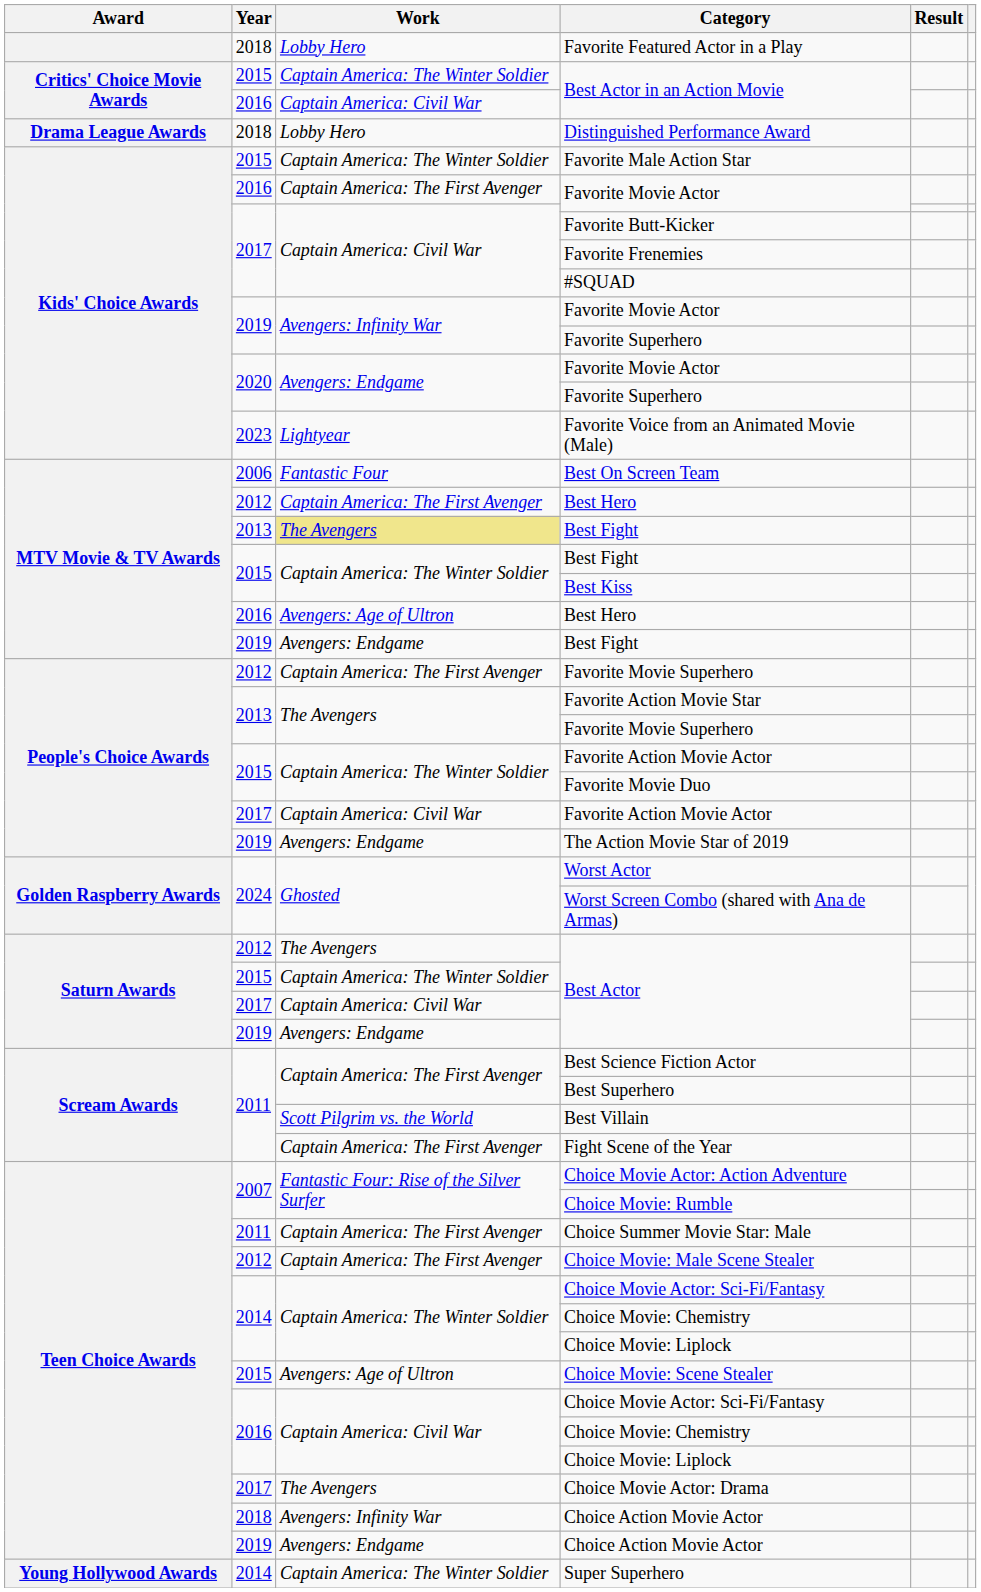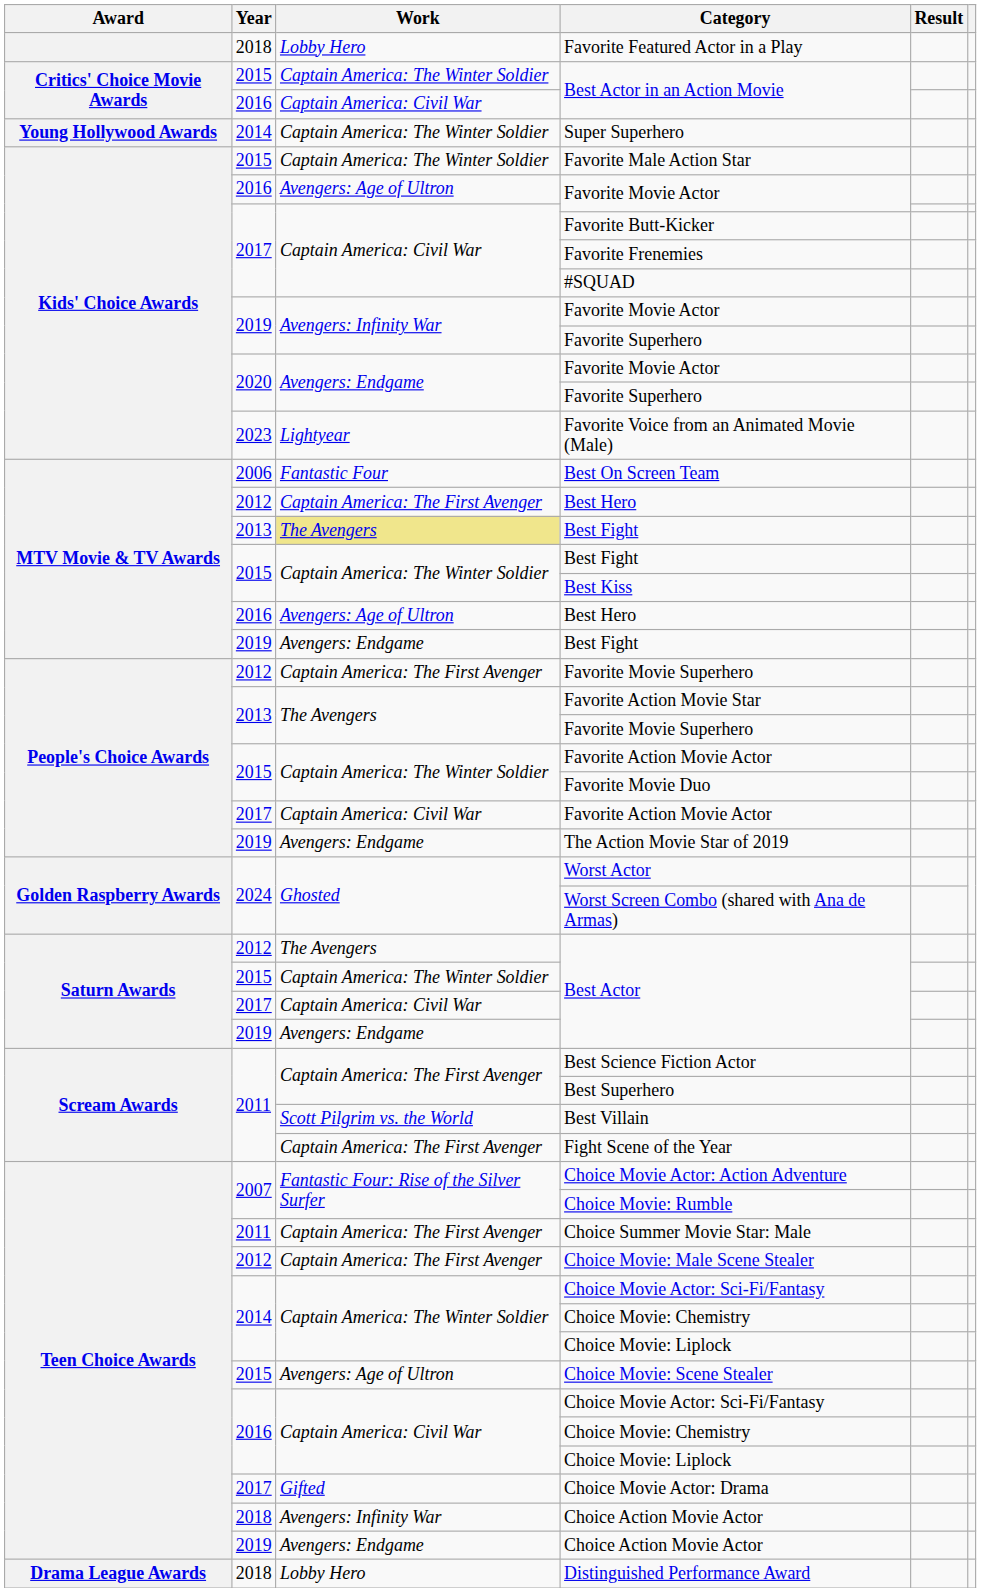rows swapped: (254, 132) <-> (254, 1573)
(411, 189) Captain America: The First Avenger -> (367, 189) Avengers: Age of Ultron
(328, 1488) The Avengers -> (302, 1488) Gifted
